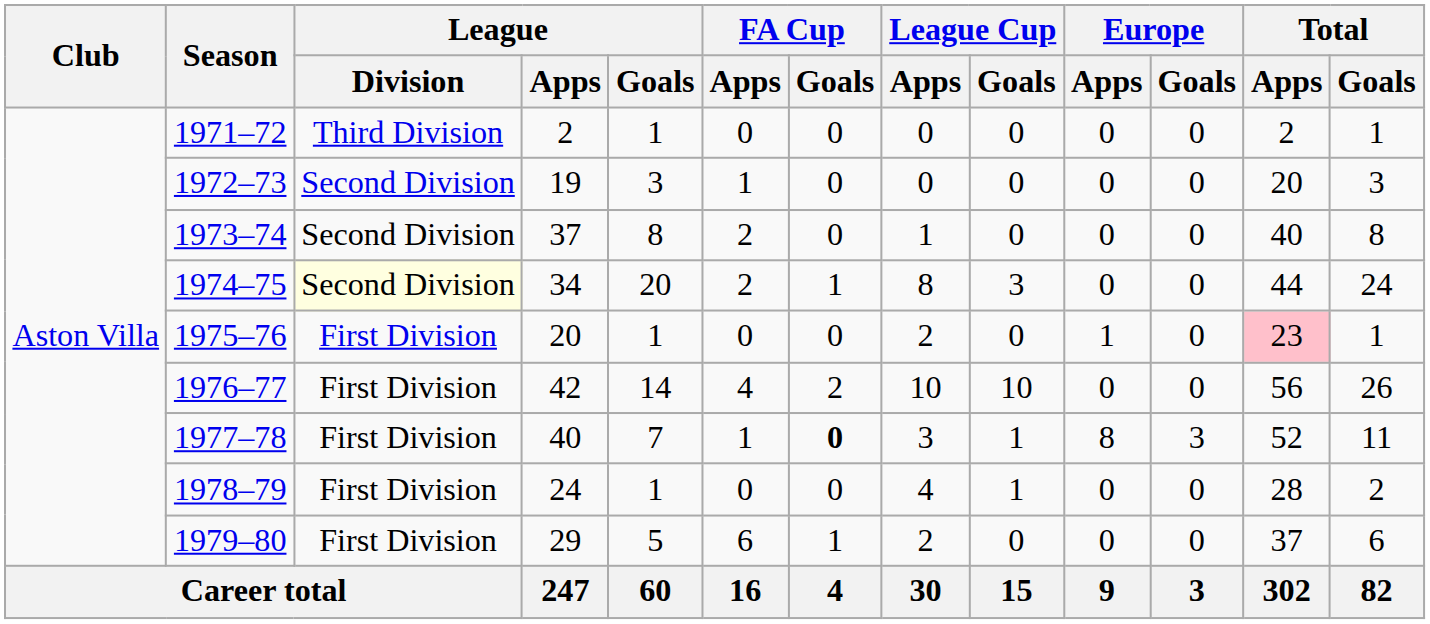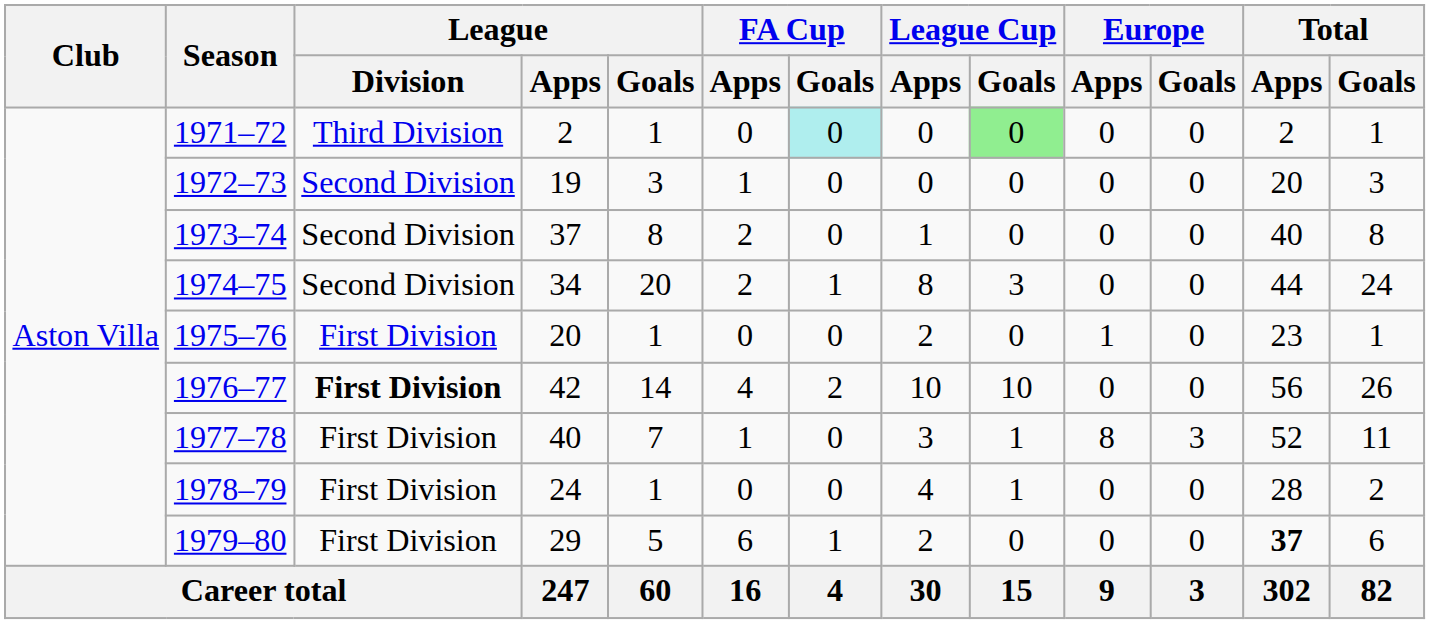(835, 132) no background -> (835, 132) paleturquoise background
(1016, 132) no background -> (1016, 132) lightgreen background
(408, 285) lightyellow background -> (408, 285) no background
(1287, 336) pink background -> (1287, 336) no background
(408, 387) normal -> (408, 387) bold
(835, 438) bold -> (835, 438) normal
(1287, 540) normal -> (1287, 540) bold
